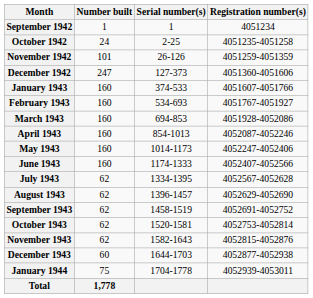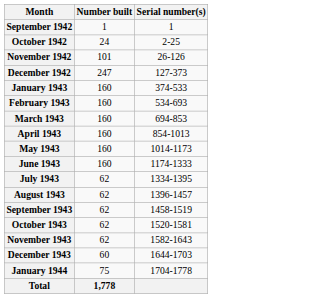- column: (258, 12)
